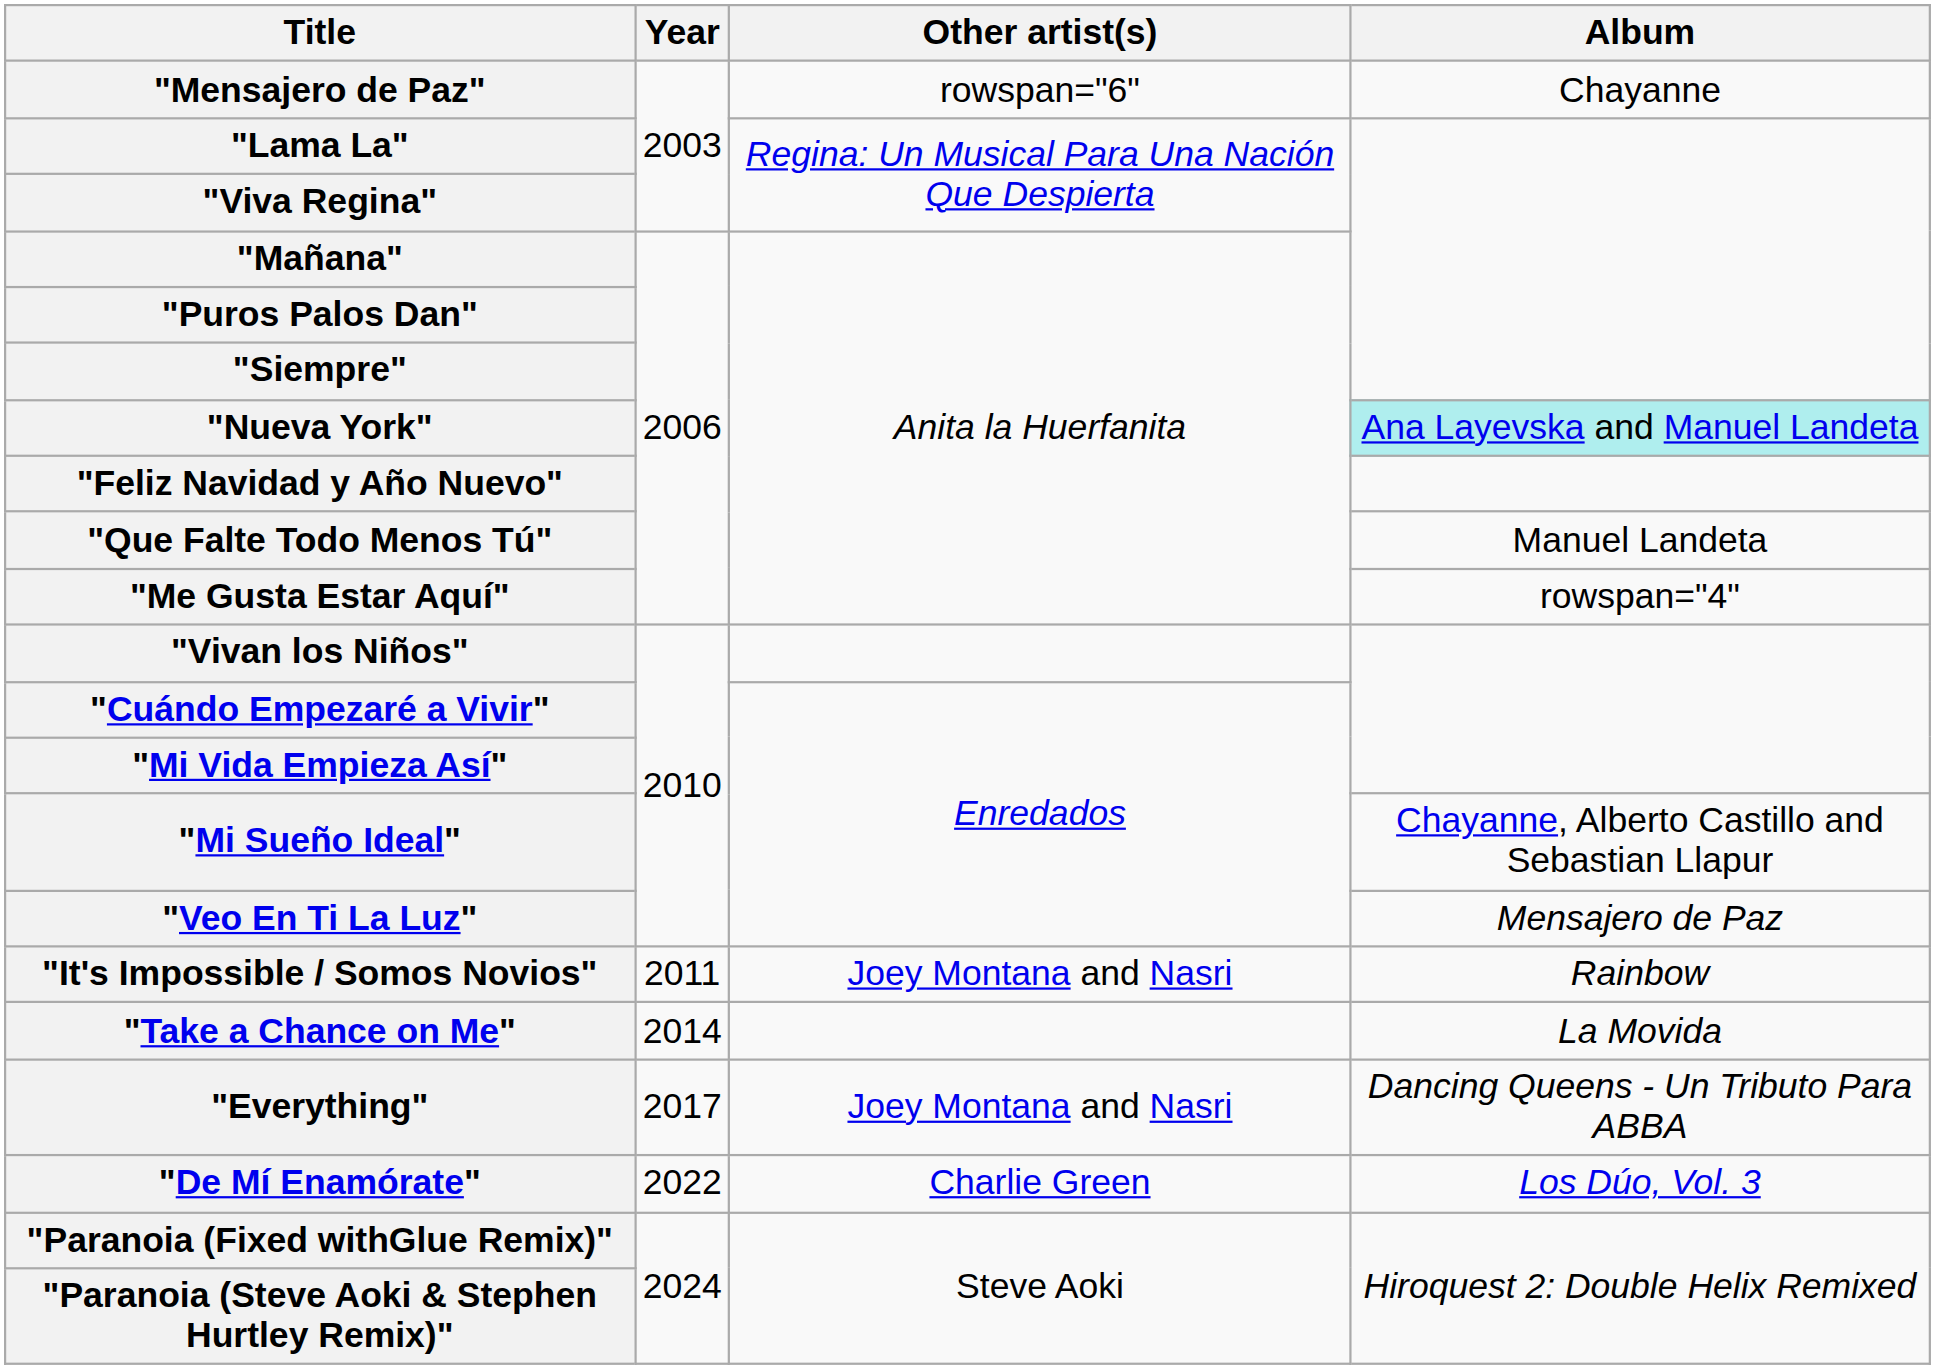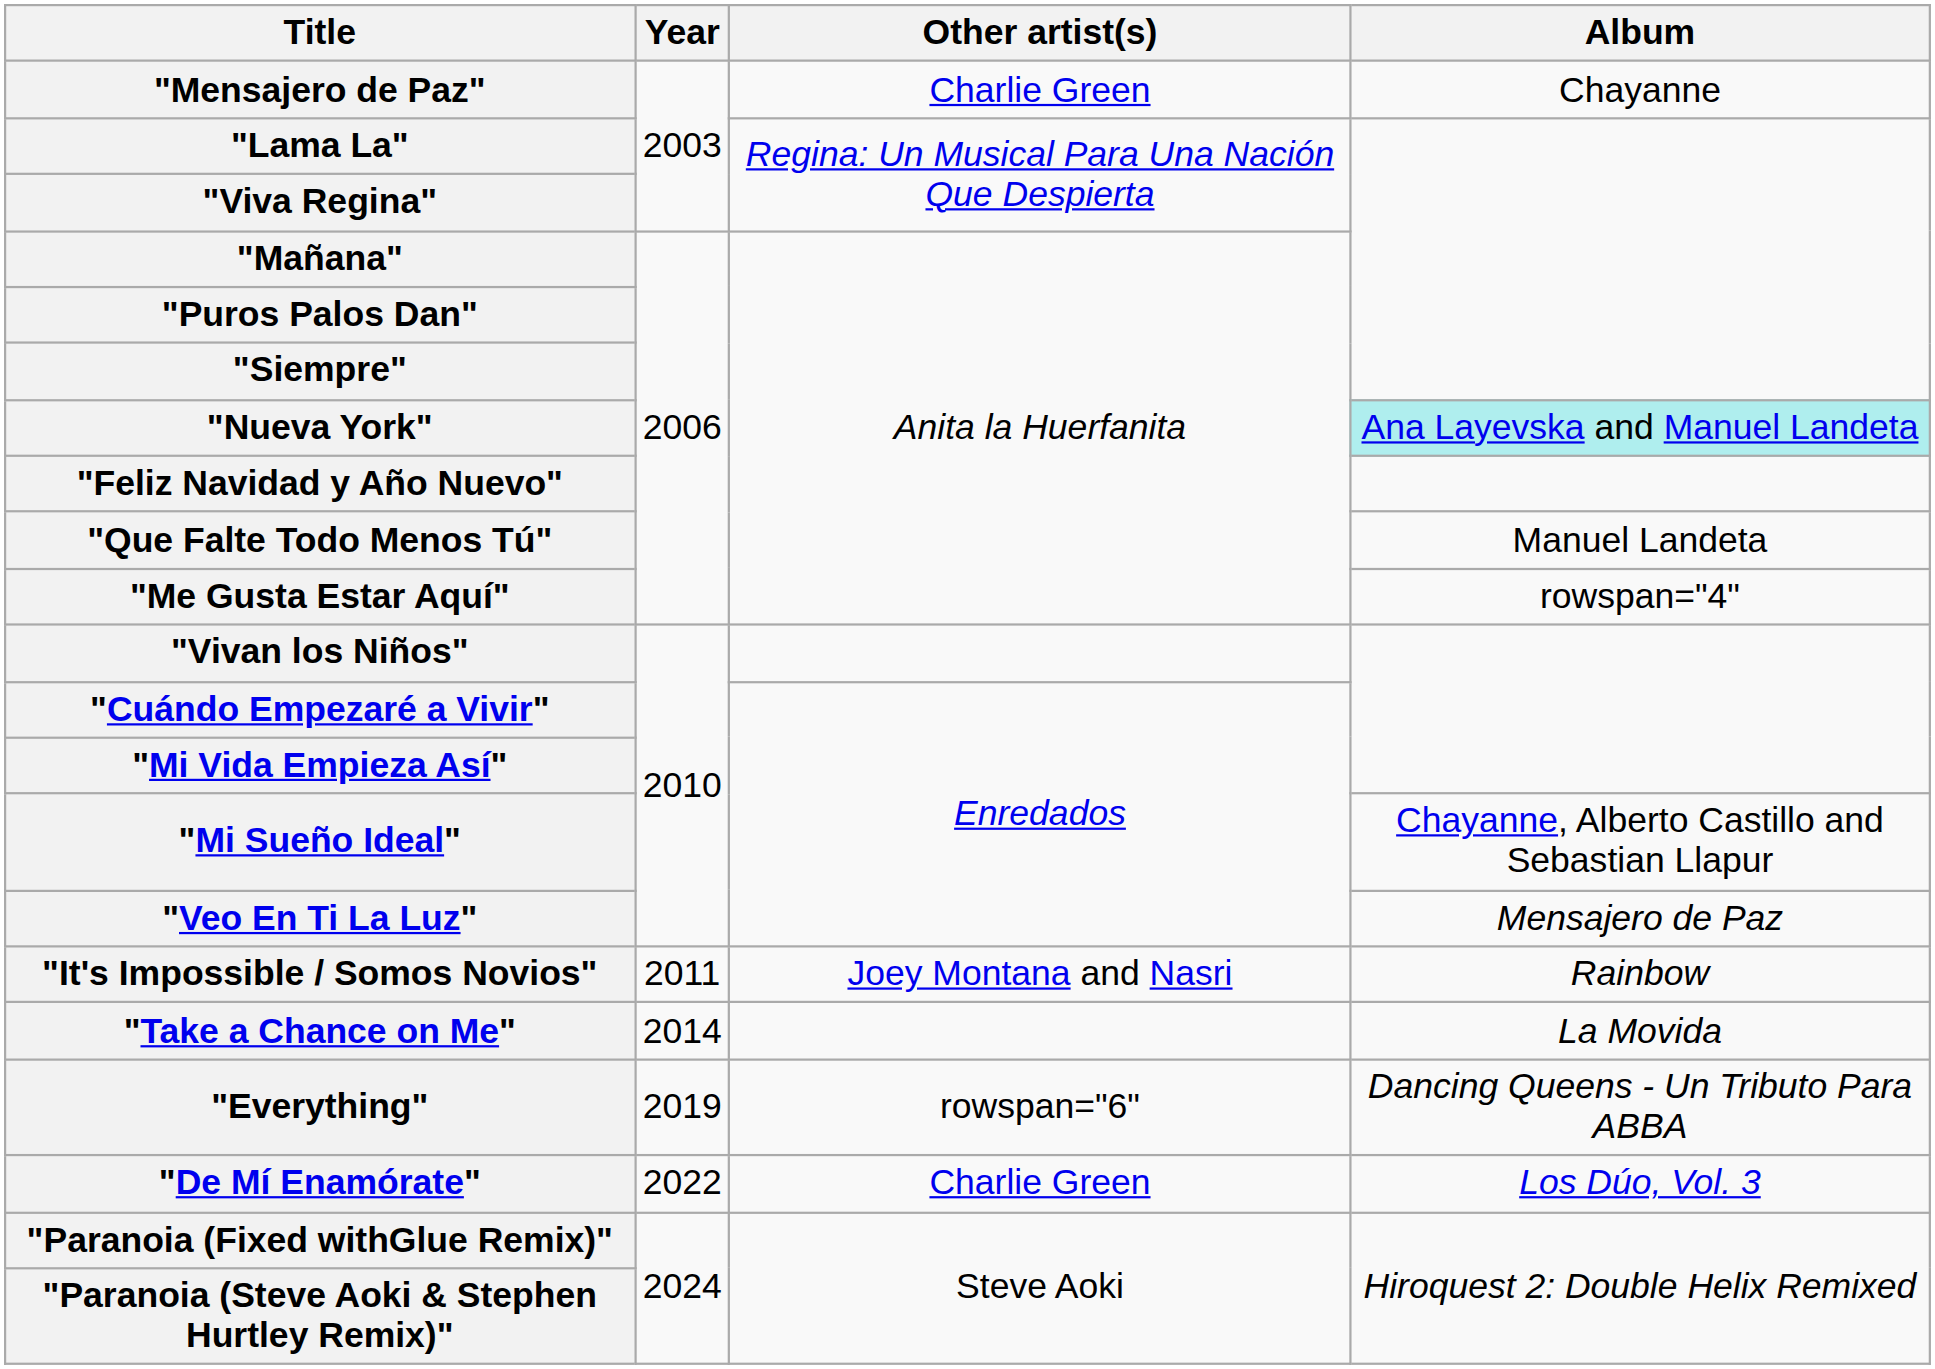(1040, 88) rowspan="6" -> (1040, 88) Charlie Green
(682, 1106) 2017 -> (682, 1106) 2019
(1040, 1106) Joey Montana and Nasri -> (1040, 1106) rowspan="6"
